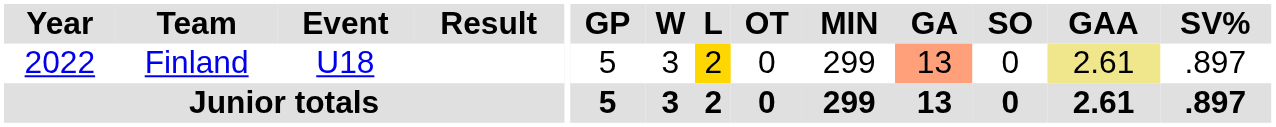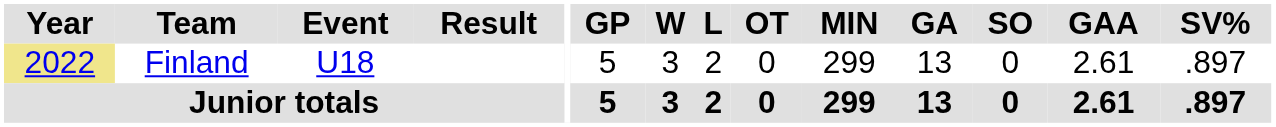(60, 62) no background -> (60, 62) khaki background
(713, 62) gold background -> (713, 62) no background
(934, 62) lightsalmon background -> (934, 62) no background
(1104, 62) khaki background -> (1104, 62) no background
